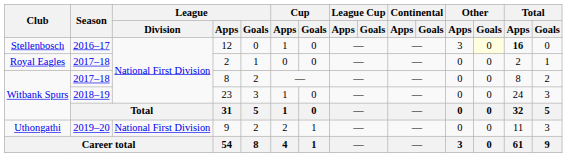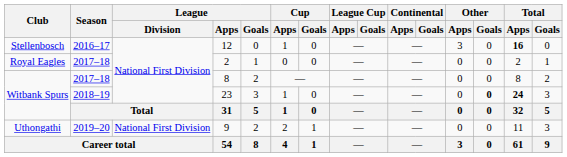(489, 45) lightyellow background -> (489, 45) no background
(489, 95) normal -> (489, 95) bold
(518, 95) normal -> (518, 95) bold
